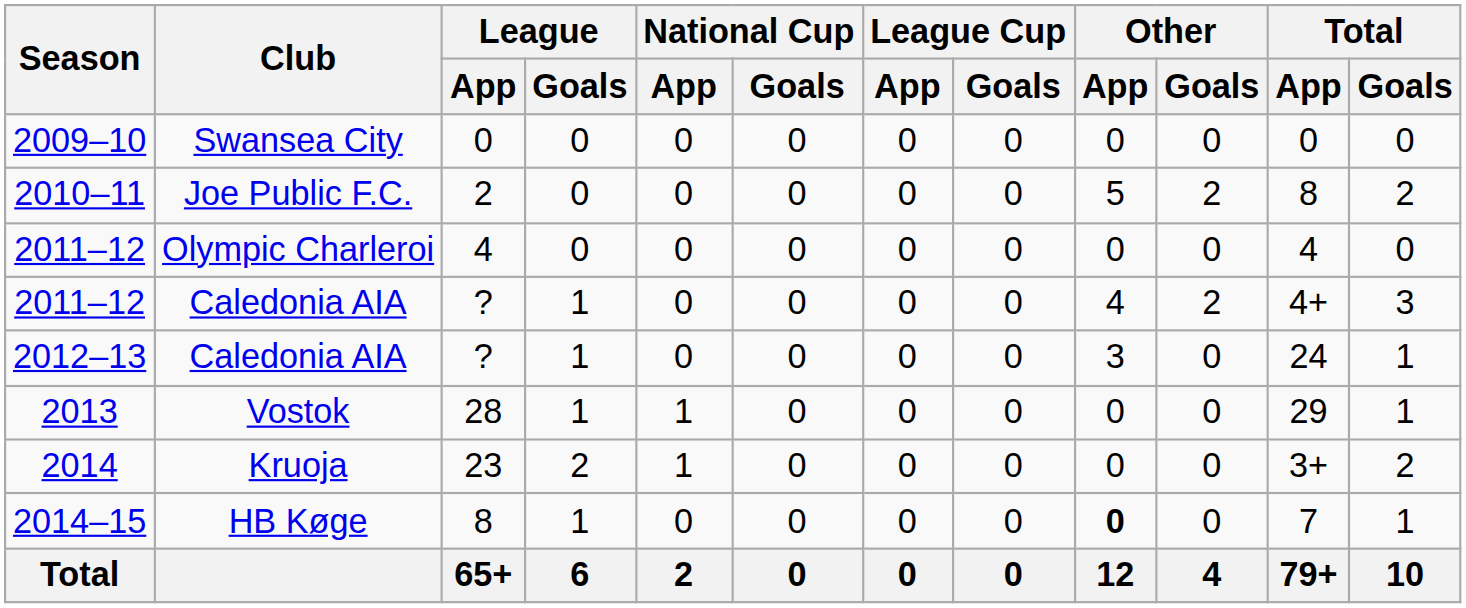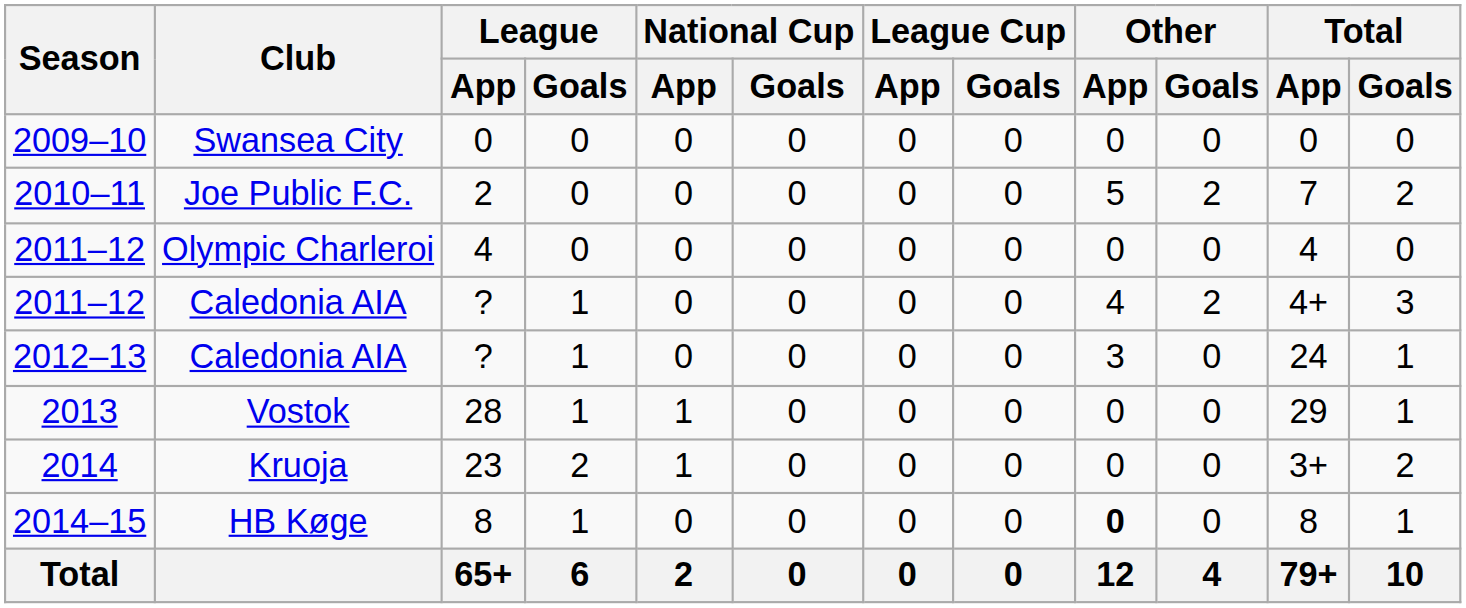(1308, 194) 8 -> (1308, 194) 7
(1308, 520) 7 -> (1308, 520) 8
